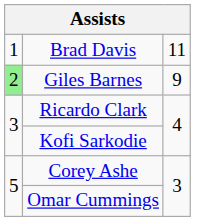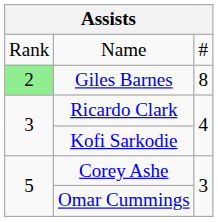+ row: (124, 49)
- row: (93, 49)
(177, 79) 9 -> (203, 79) 8
